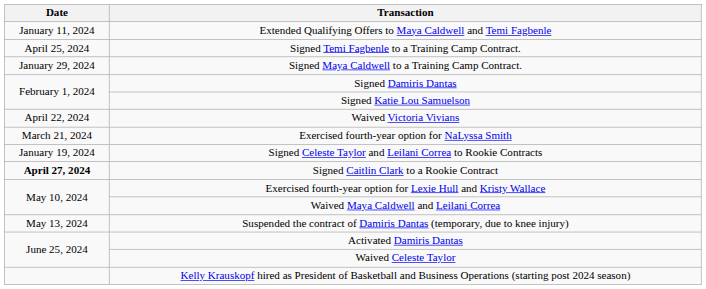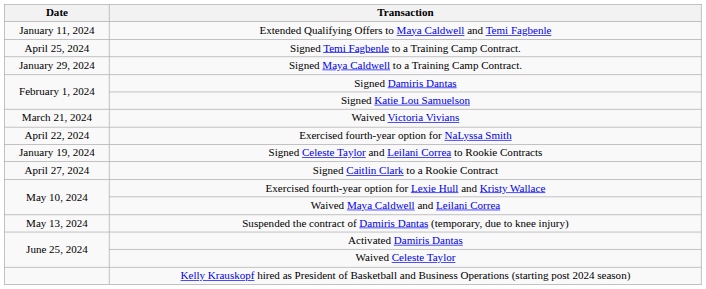(57, 118) April 22, 2024 -> (57, 118) March 21, 2024
(57, 135) March 21, 2024 -> (57, 135) April 22, 2024
(57, 170) bold -> (57, 170) normal
